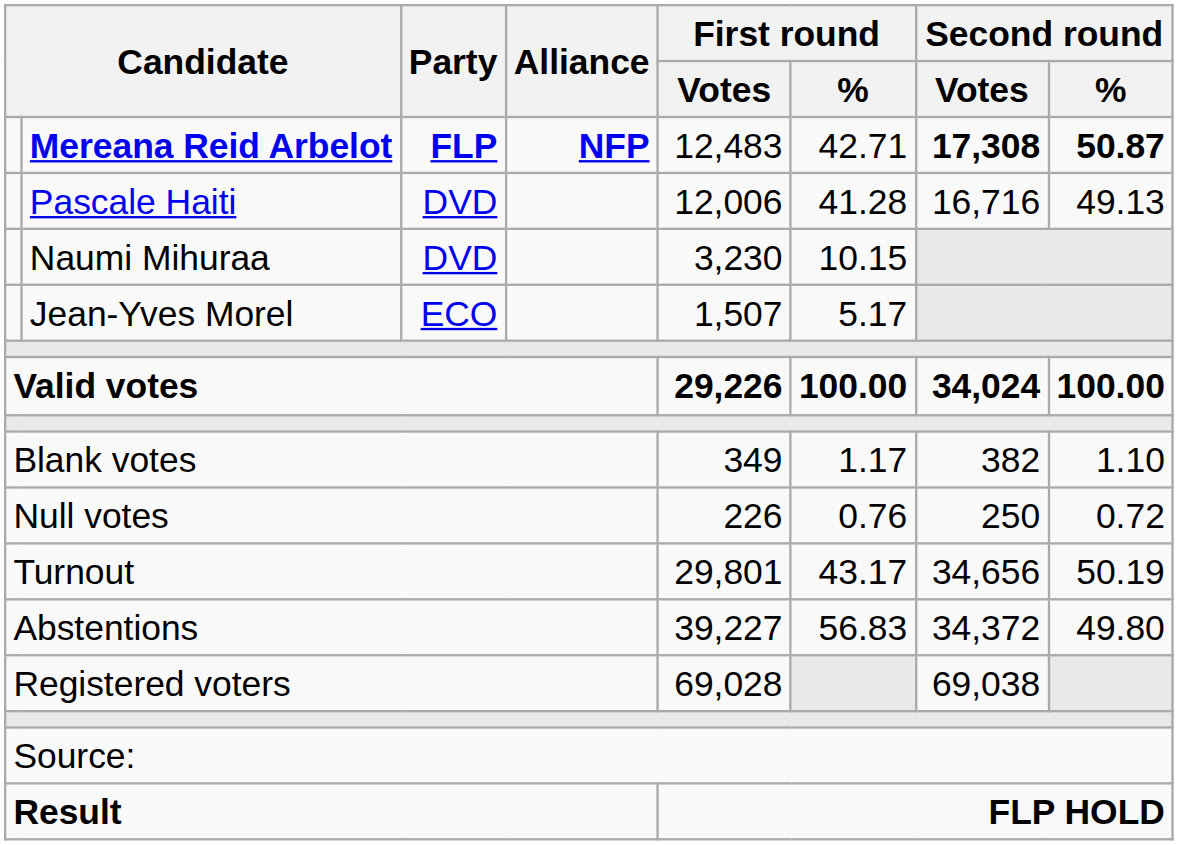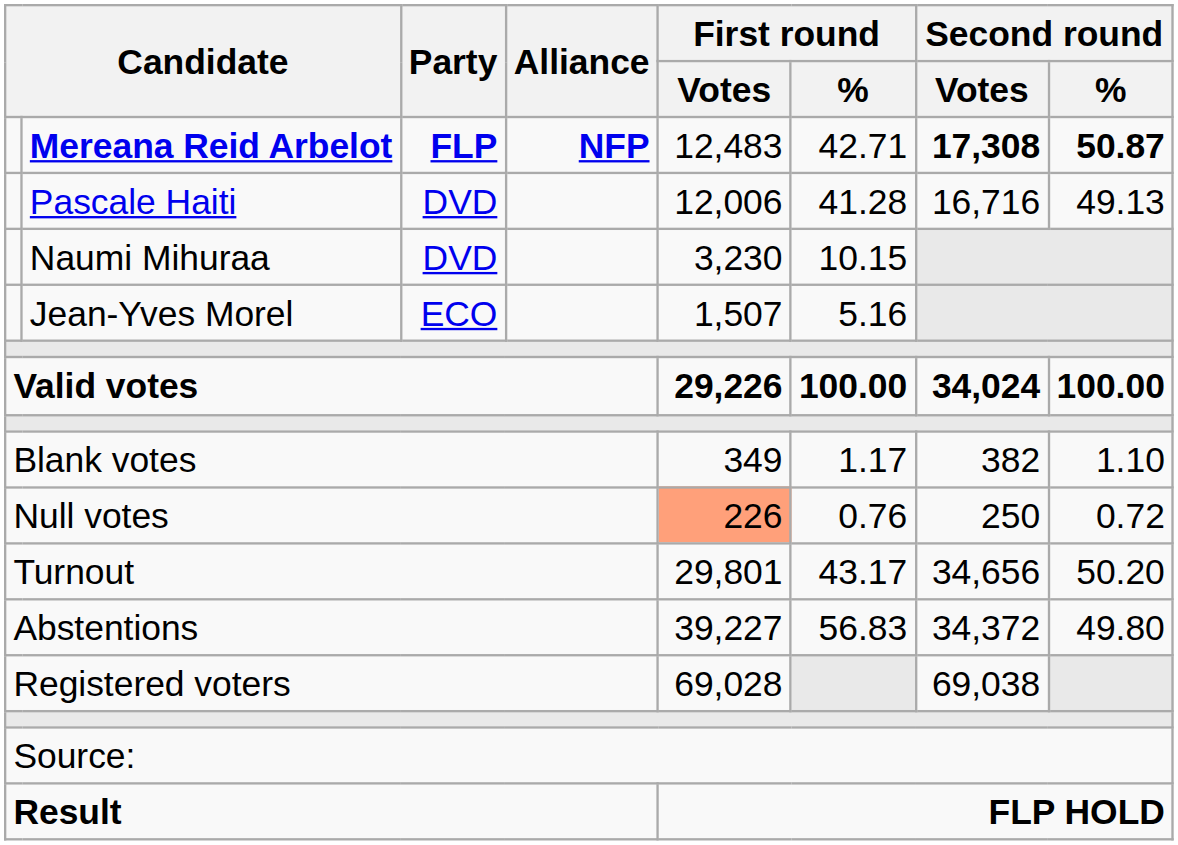(873, 314) 5.17 -> (873, 314) 5.16
(753, 515) no background -> (753, 515) lightsalmon background
(1121, 571) 50.19 -> (1121, 571) 50.20
